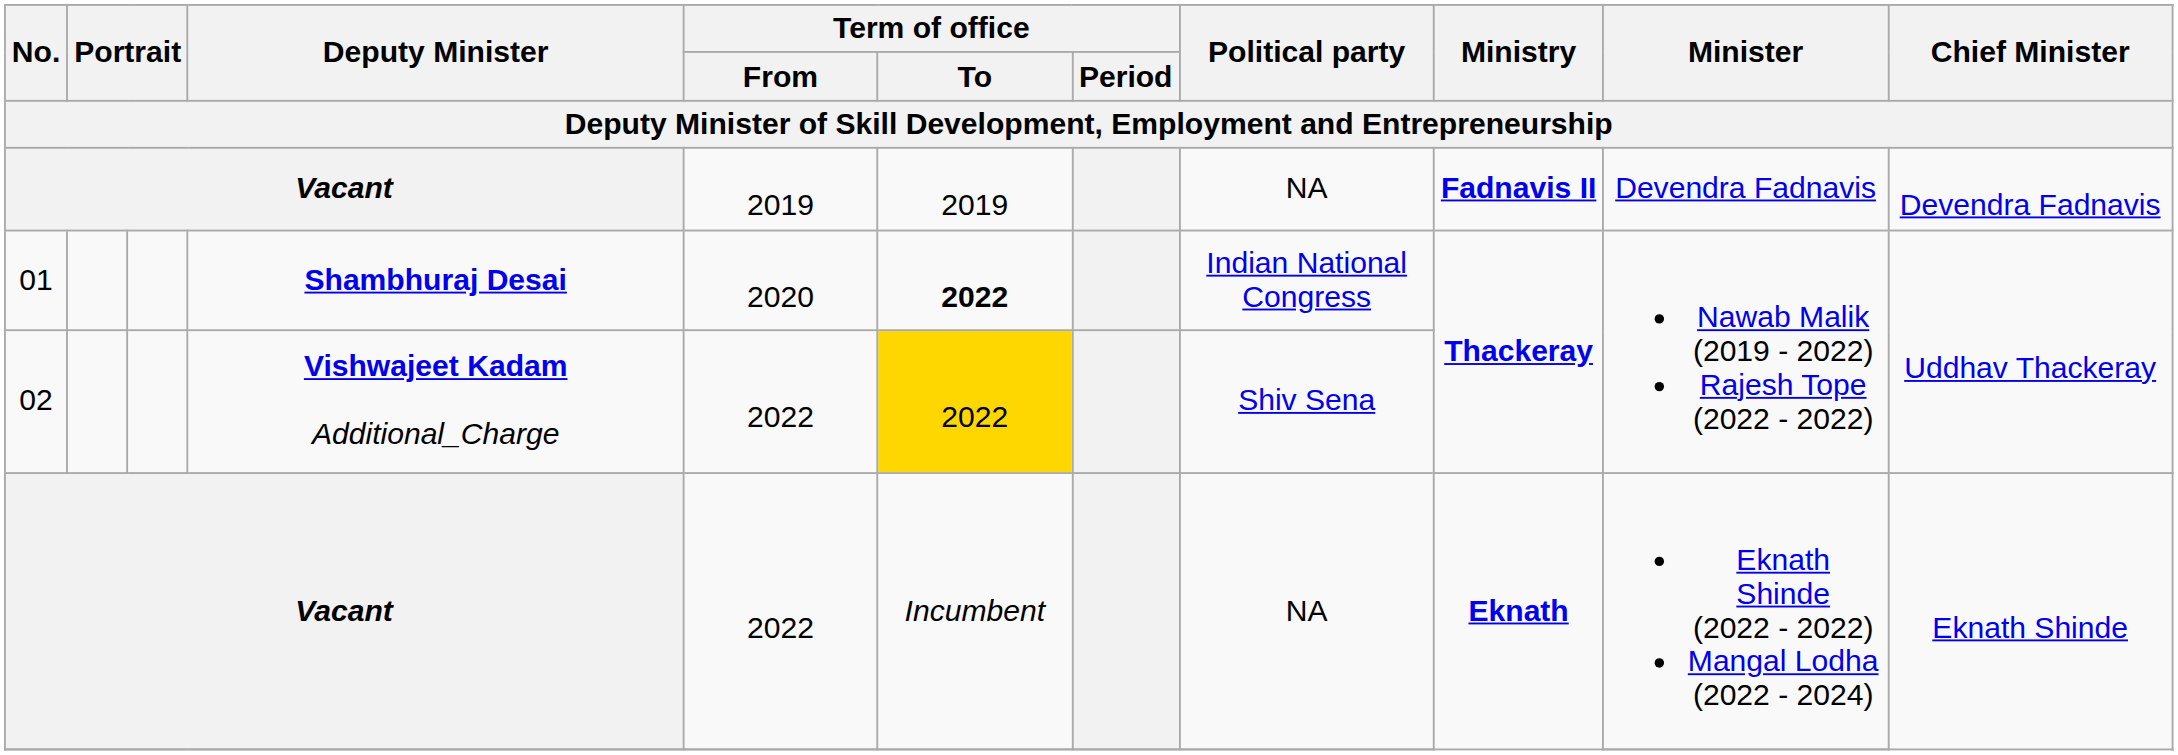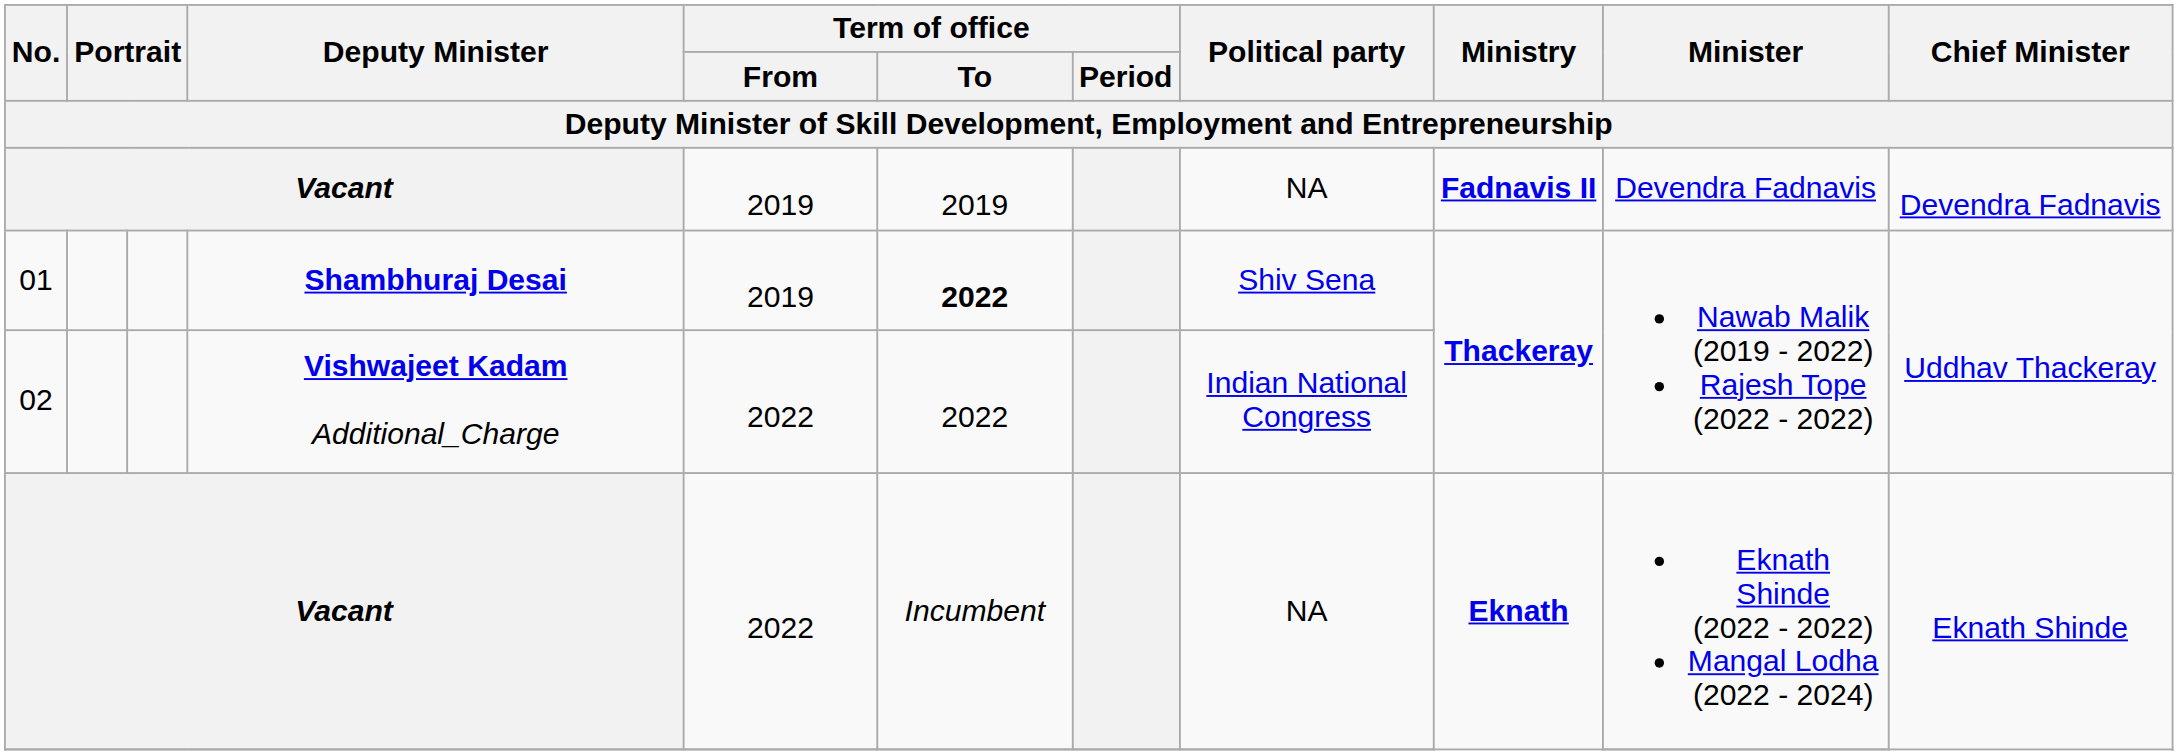(780, 296) 2020 -> (780, 296) 2019
(1307, 279) Indian National Congress -> (1307, 279) Shiv Sena
(975, 418) gold background -> (975, 418) no background
(1307, 401) Shiv Sena -> (1307, 401) Indian National Congress
